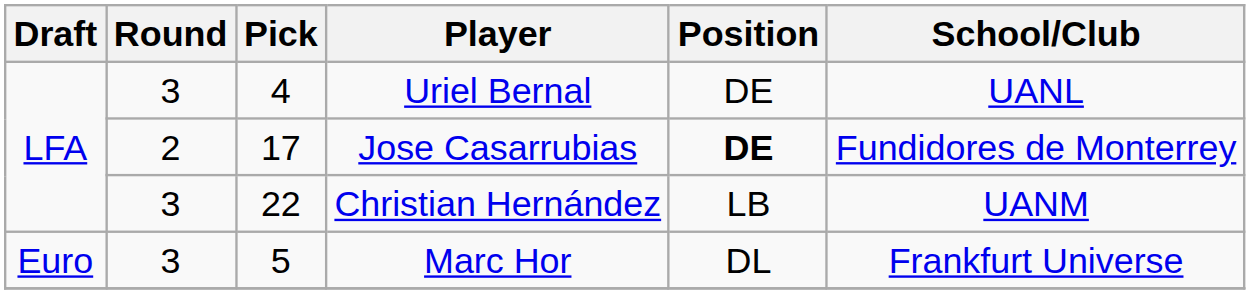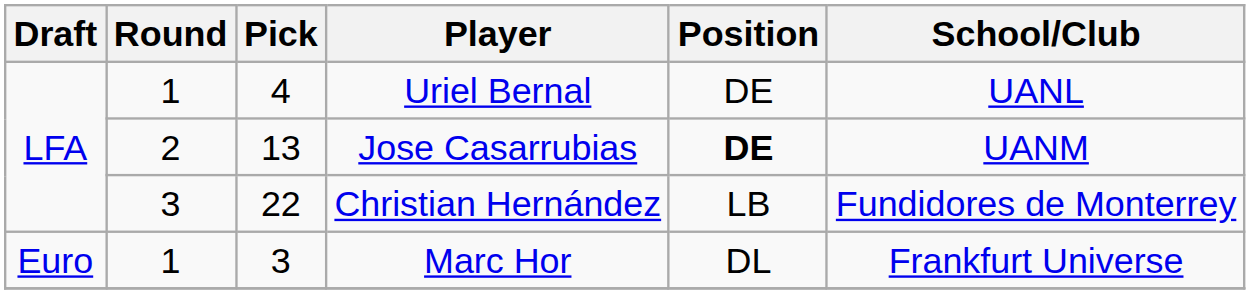(171, 91) 3 -> (171, 91) 1
(281, 147) 17 -> (281, 147) 13
(1036, 147) Fundidores de Monterrey -> (1036, 147) UANM
(1036, 204) UANM -> (1036, 204) Fundidores de Monterrey
(171, 261) 3 -> (171, 261) 1
(281, 261) 5 -> (281, 261) 3
